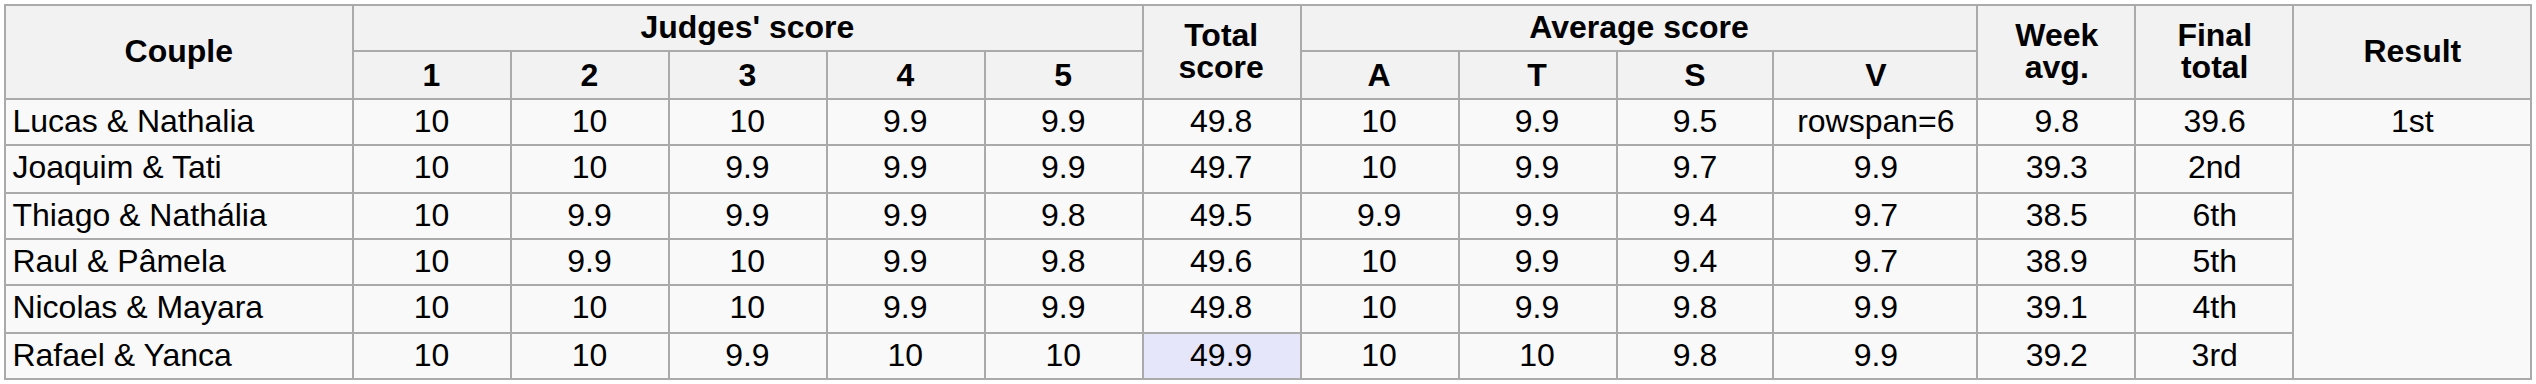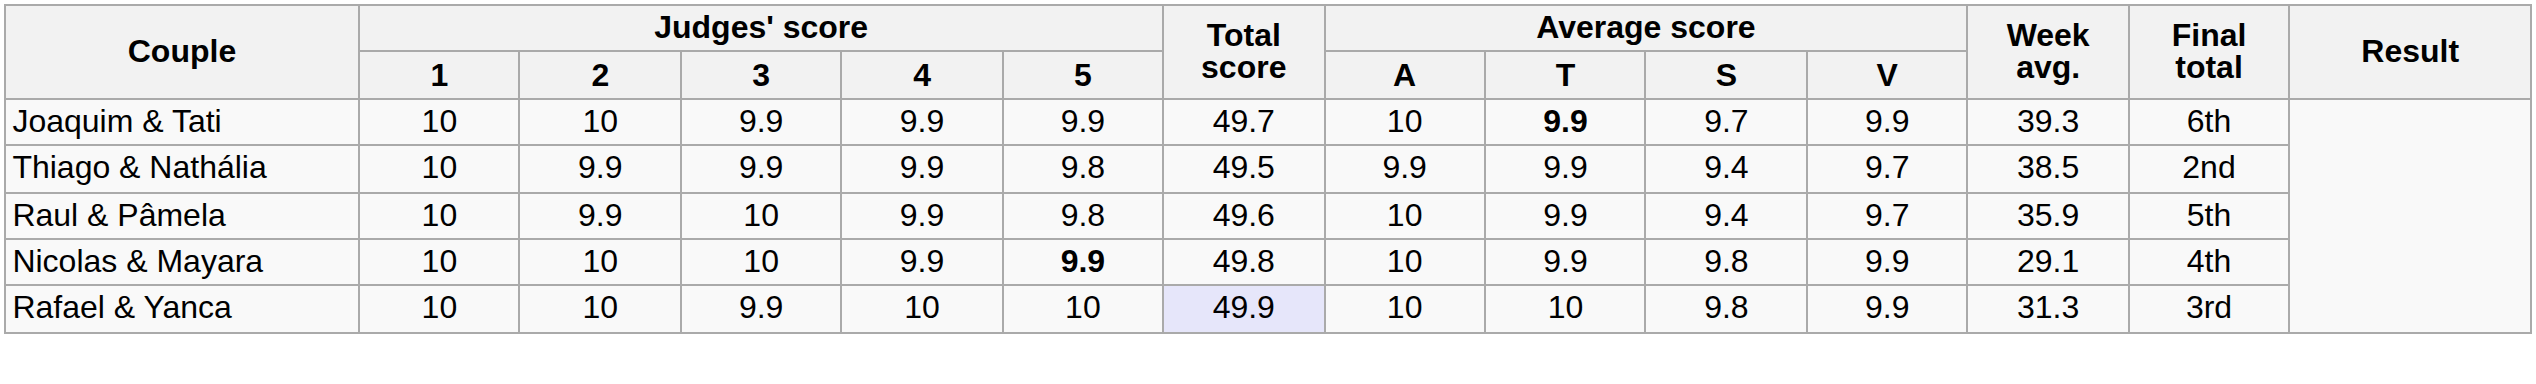- row: (133, 121)
(1537, 168) normal -> (1566, 121) bold
(2215, 168) 2nd -> (2209, 121) 6th
(2215, 214) 6th -> (2209, 168) 2nd
(2057, 261) 38.9 -> (2048, 214) 35.9
(1063, 308) normal -> (1083, 261) bold
(2057, 308) 39.1 -> (2048, 261) 29.1
(2057, 355) 39.2 -> (2048, 308) 31.3
